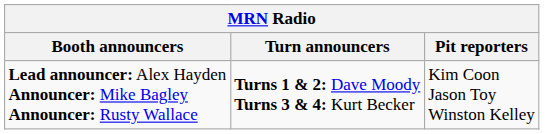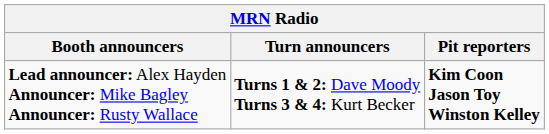(481, 95) normal -> (484, 95) bold
